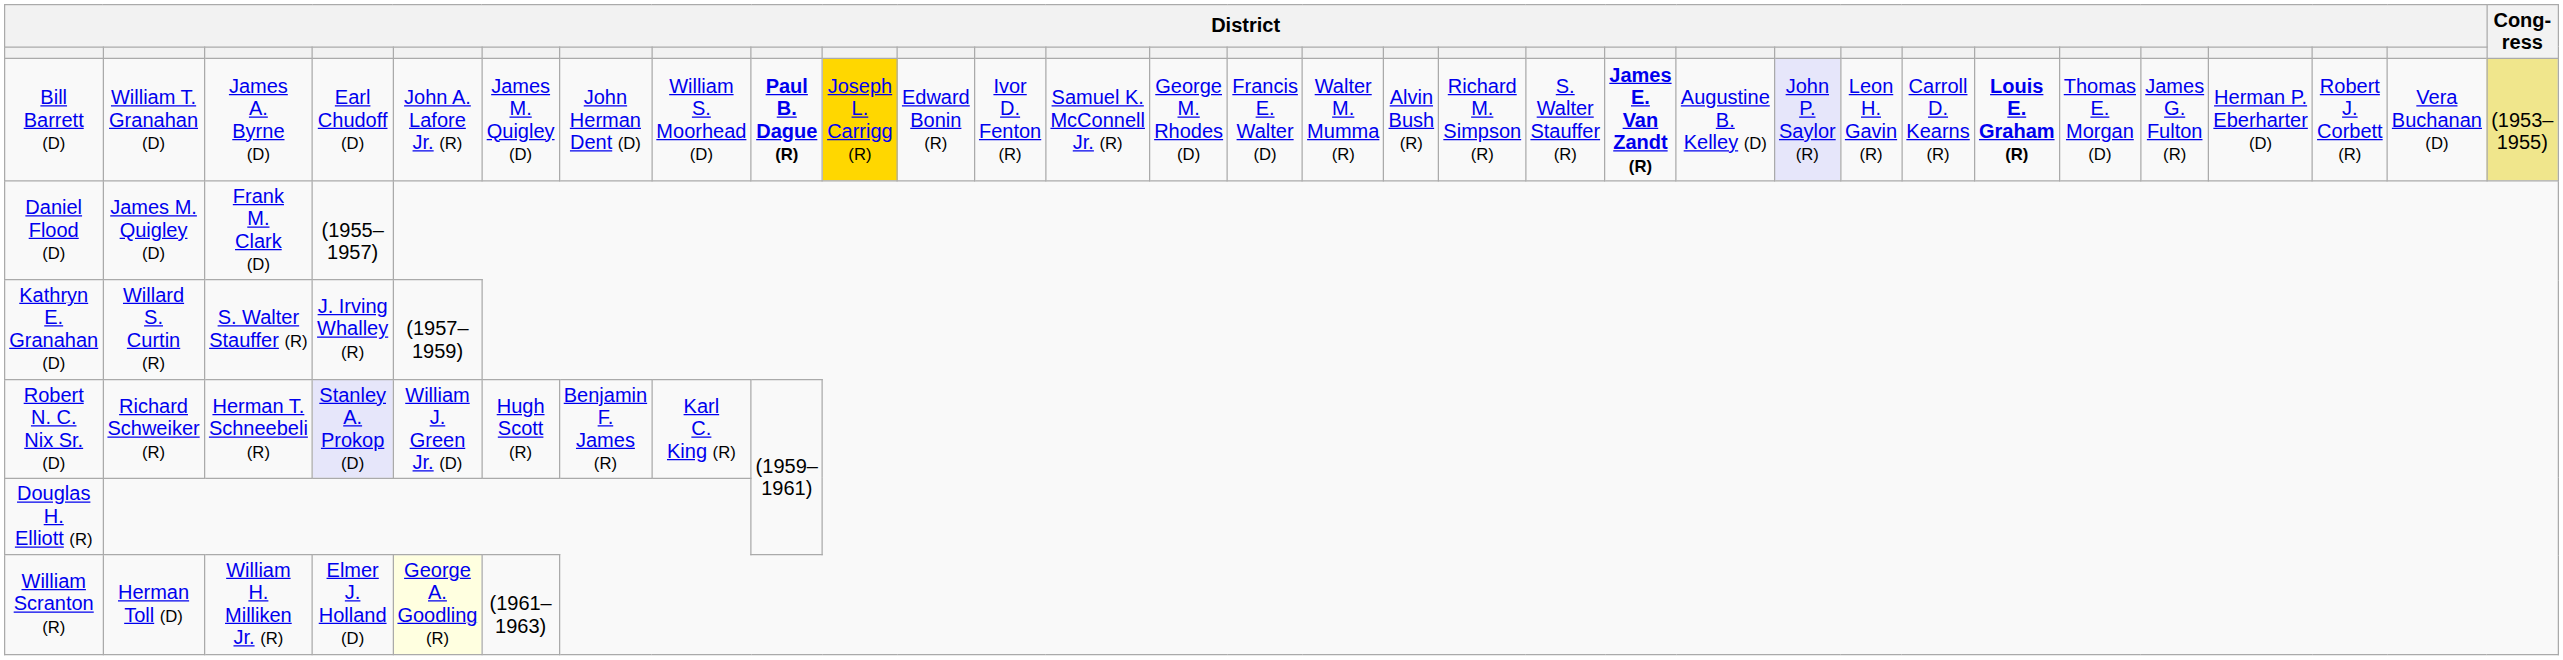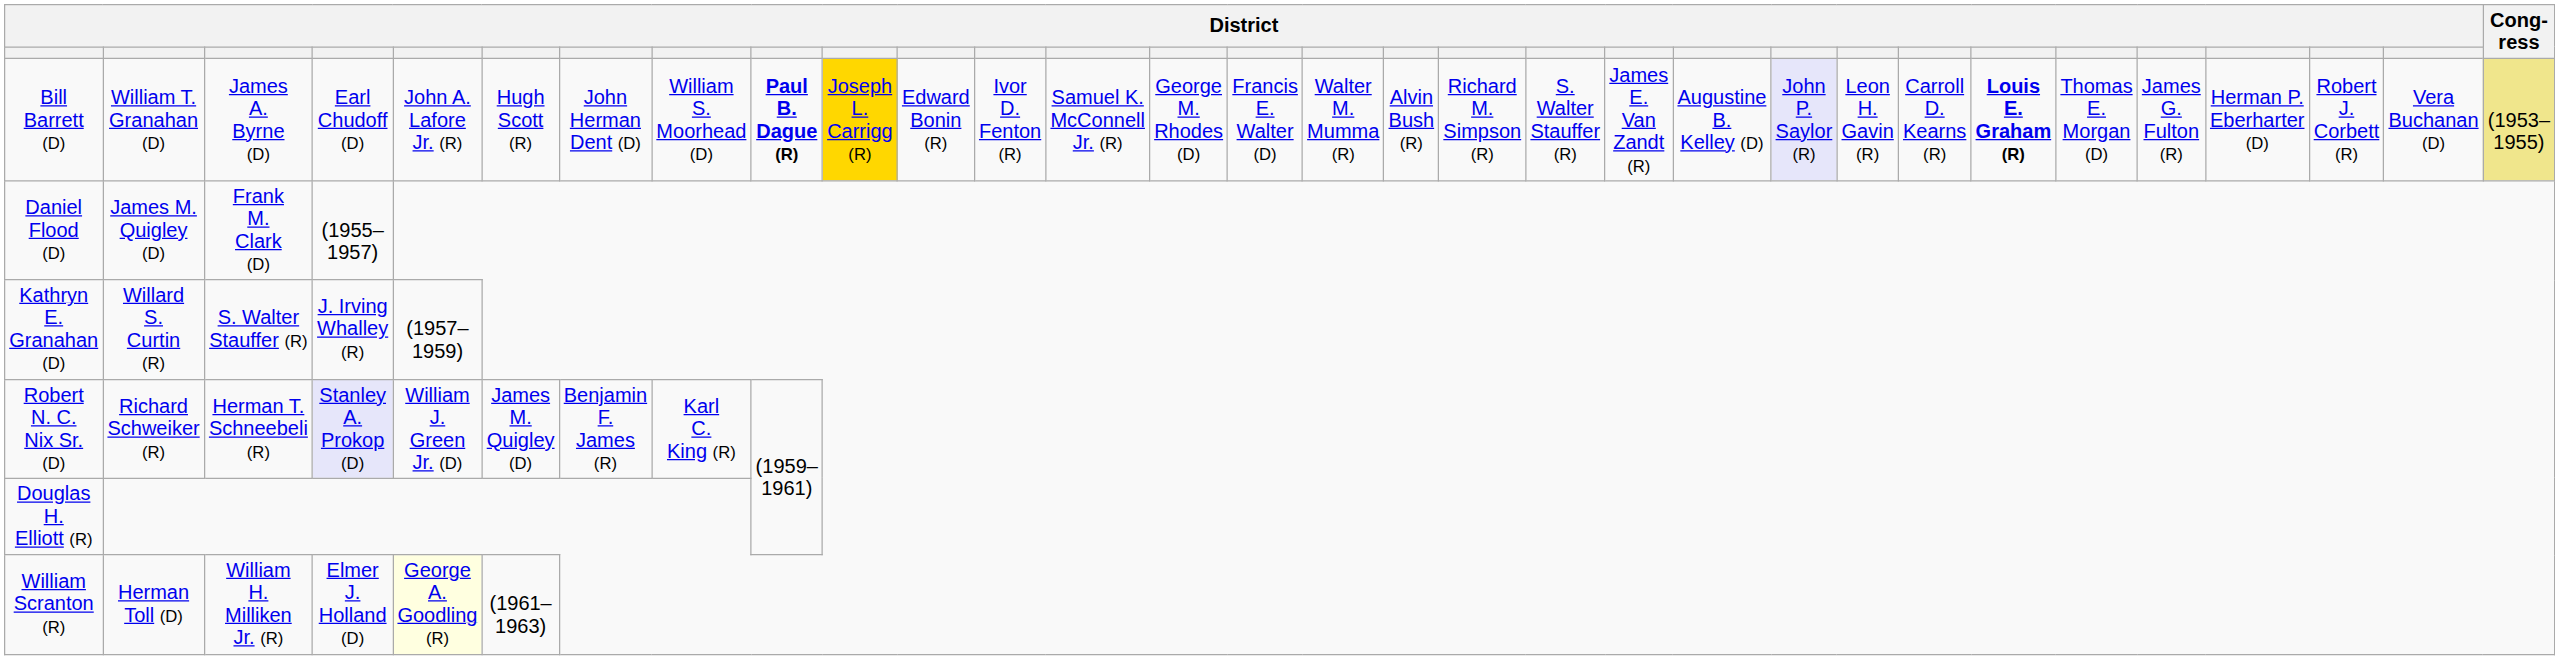(521, 119) James M. Quigley (D) -> (521, 119) Hugh Scott (R)
(1640, 119) bold -> (1639, 119) normal
(521, 428) Hugh Scott (R) -> (521, 428) James M. Quigley (D)
